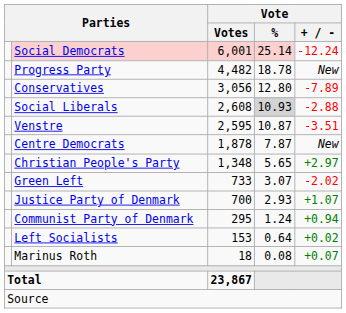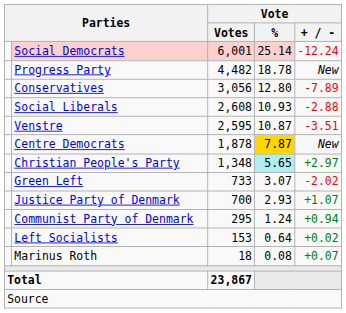(275, 107) lightgrey background -> (275, 107) no background
(278, 144) no background -> (278, 144) gold background
(278, 163) no background -> (278, 163) paleturquoise background
